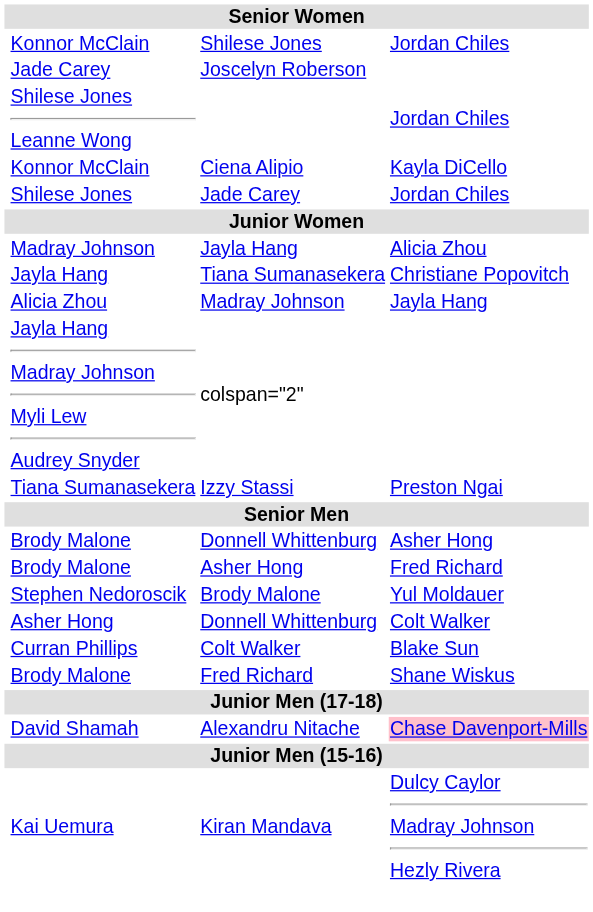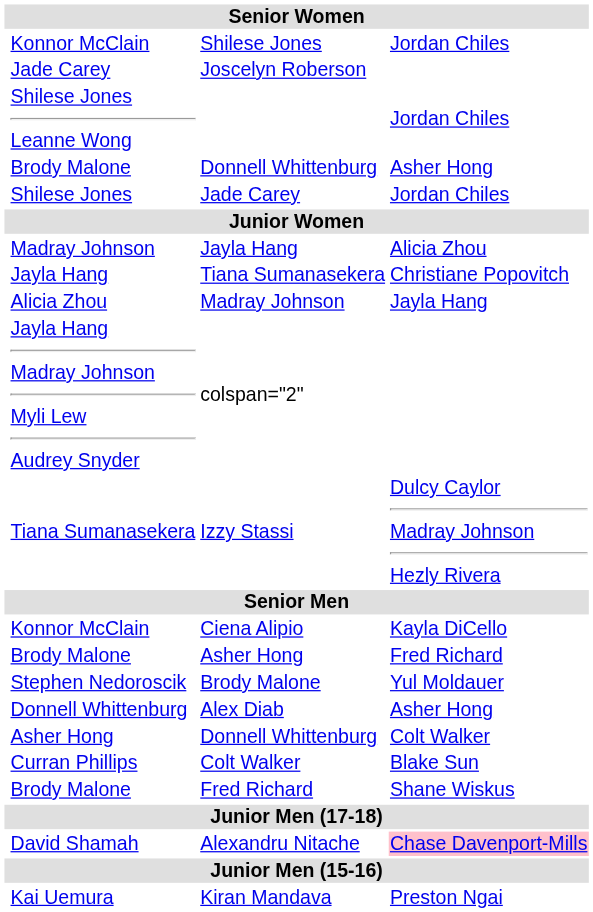rows swapped: (80, 167) <-> (71, 541)
(446, 487) Preston Ngai -> (489, 531) Dulcy Caylor Madray Johnson Hezly Rivera
+ row: (99, 709)
(489, 826) Dulcy Caylor Madray Johnson Hezly Rivera -> (446, 897) Preston Ngai
